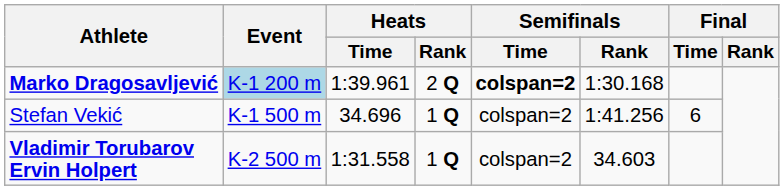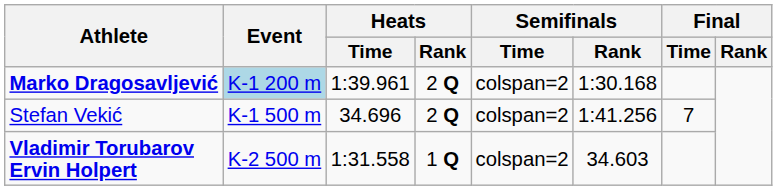(525, 83) bold -> (522, 83) normal
(443, 116) 1 Q -> (443, 116) 2 Q
(695, 116) 6 -> (689, 116) 7
